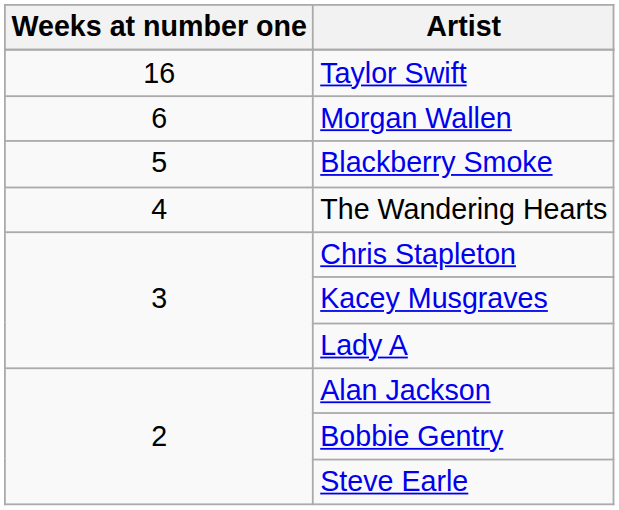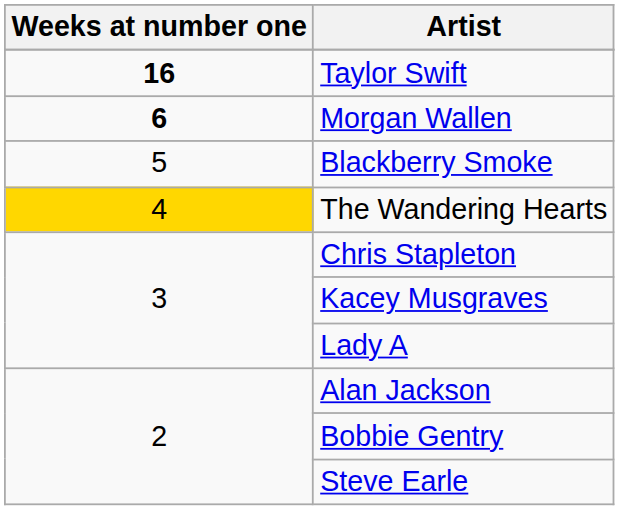(159, 72) normal -> (159, 72) bold
(159, 118) normal -> (159, 118) bold
(159, 208) no background -> (159, 208) gold background
